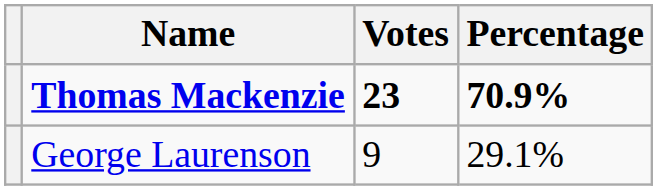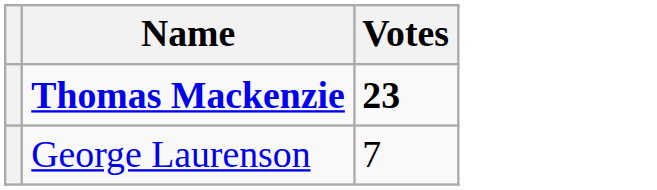- column: (555, 34)
(372, 154) 9 -> (372, 154) 7
